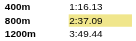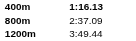(86, 7) normal -> (86, 7) bold
(86, 20) khaki background -> (86, 20) no background
